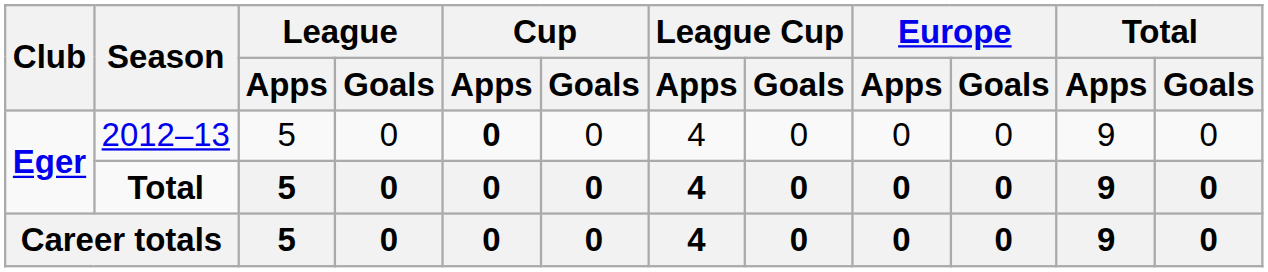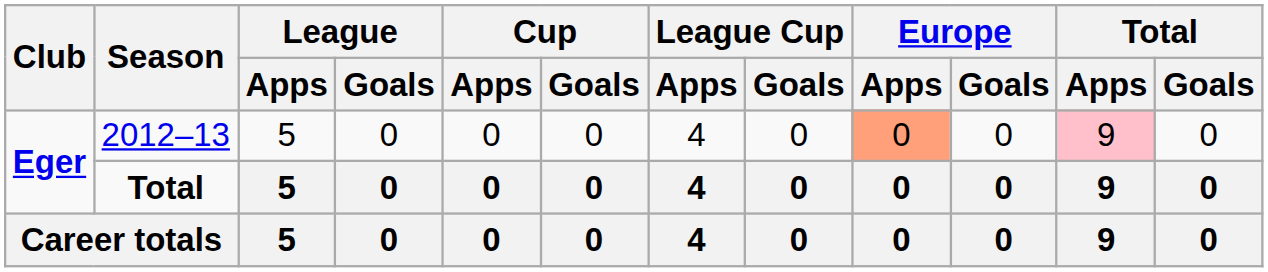(492, 136) bold -> (492, 136) normal
(901, 136) no background -> (901, 136) lightsalmon background
(1106, 136) no background -> (1106, 136) pink background
